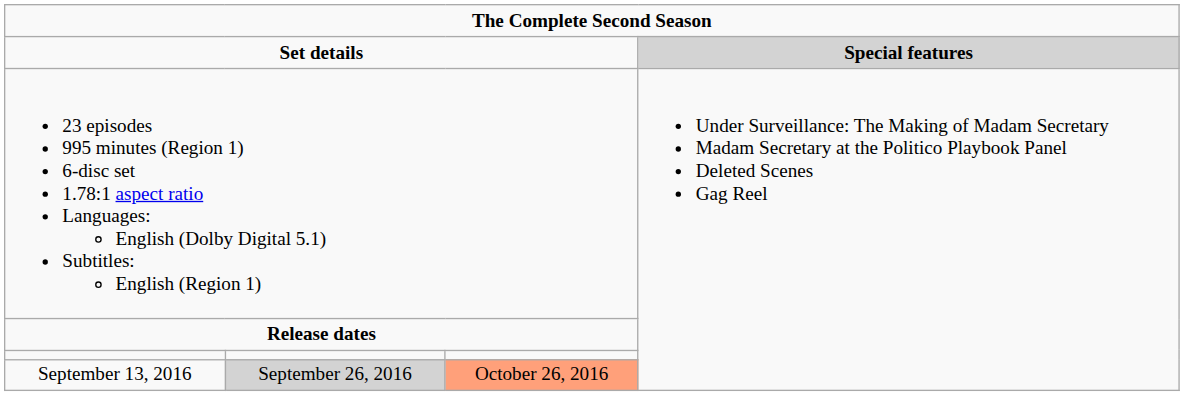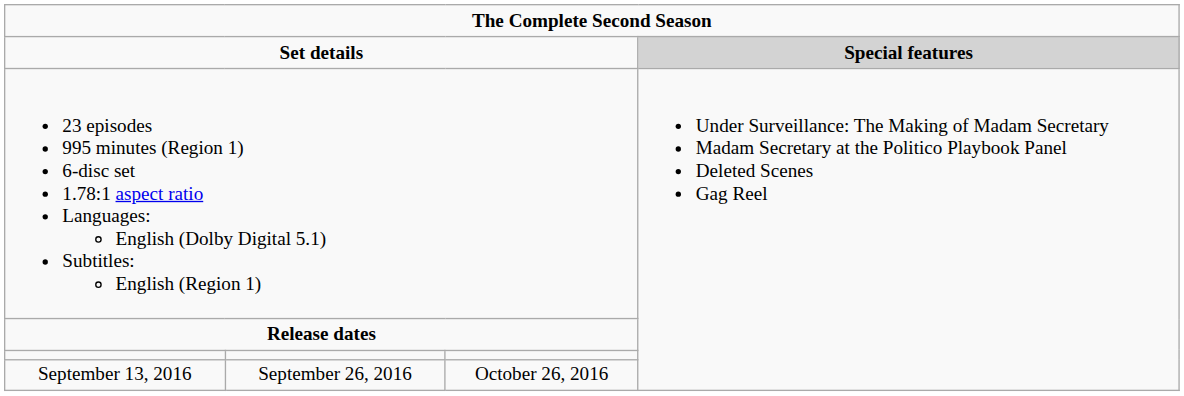(335, 375) lightgrey background -> (335, 375) no background
(542, 375) lightsalmon background -> (542, 375) no background
